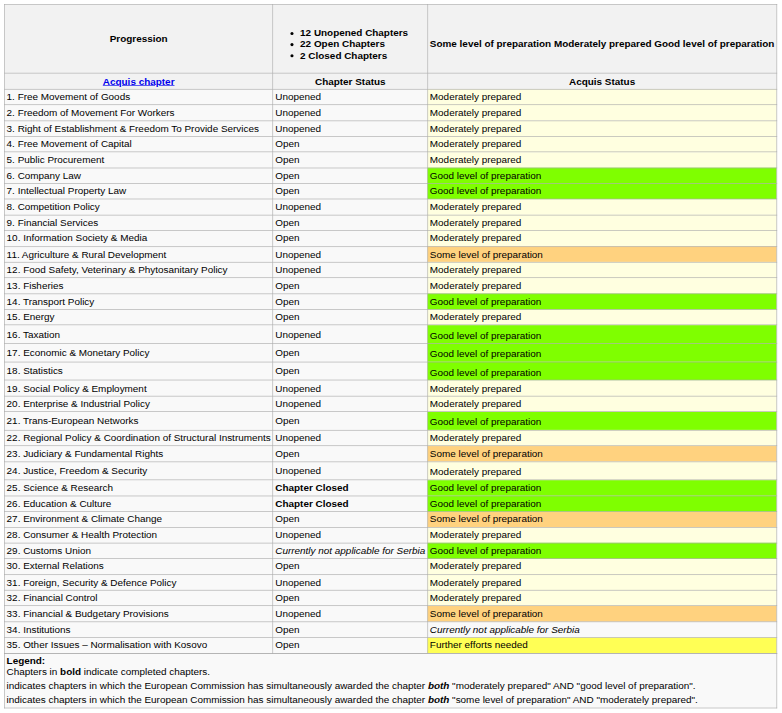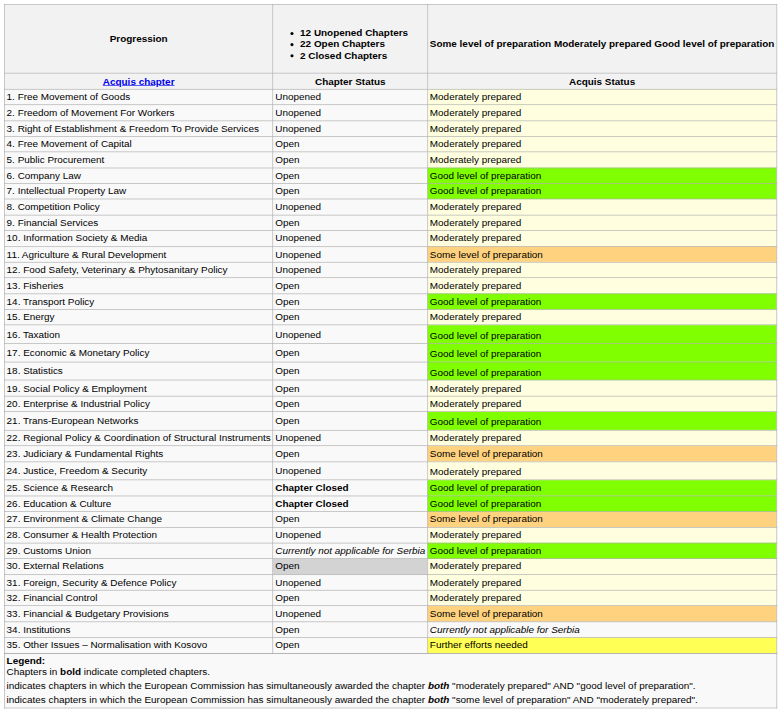(287, 238) Open -> (298, 238) Unopened
(298, 388) Unopened -> (287, 388) Open
(298, 404) Unopened -> (287, 404) Open
(287, 566) no background -> (287, 566) lightgrey background
